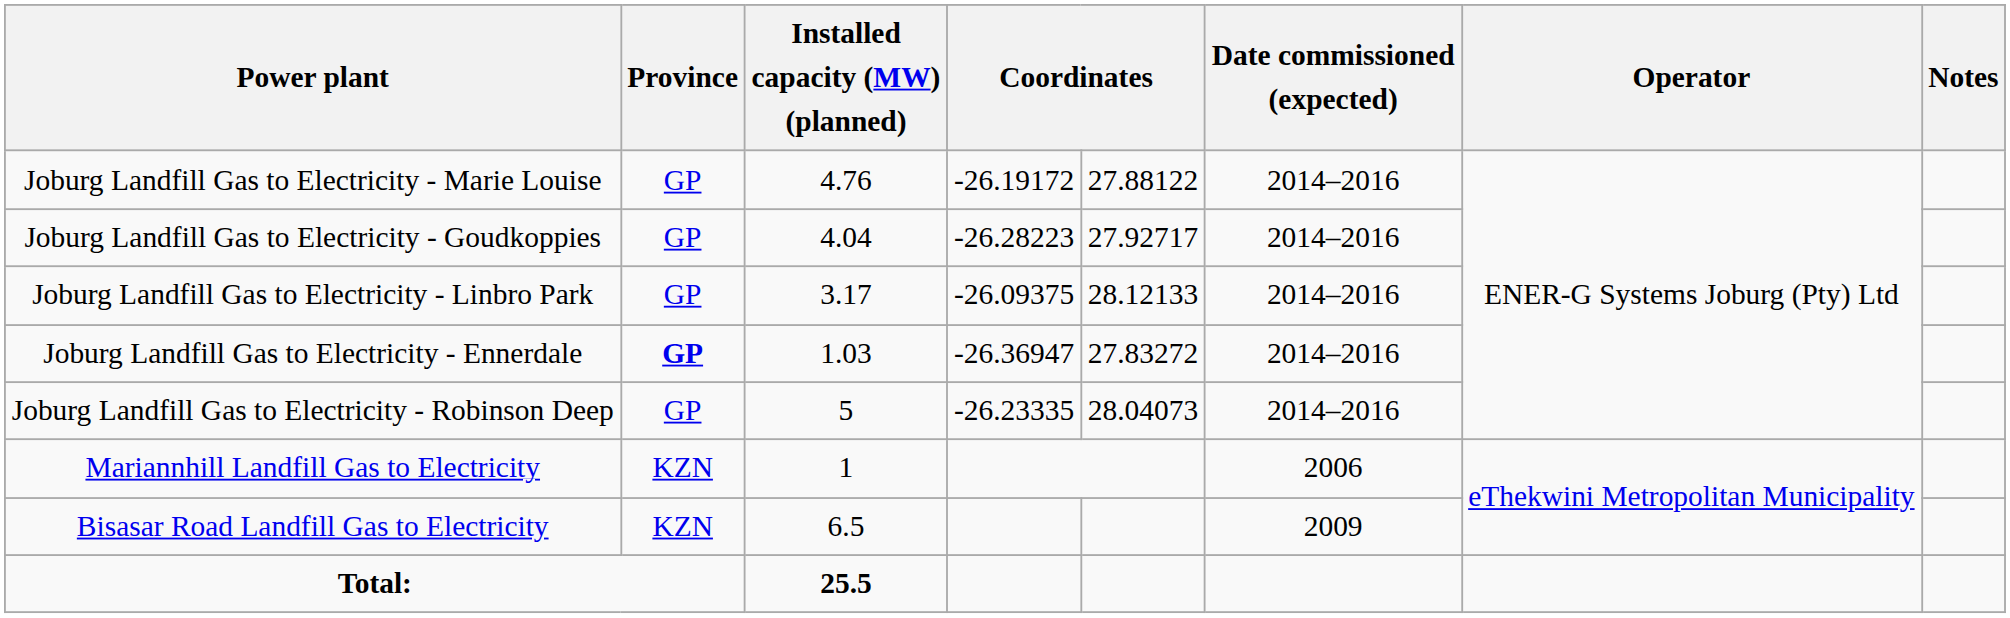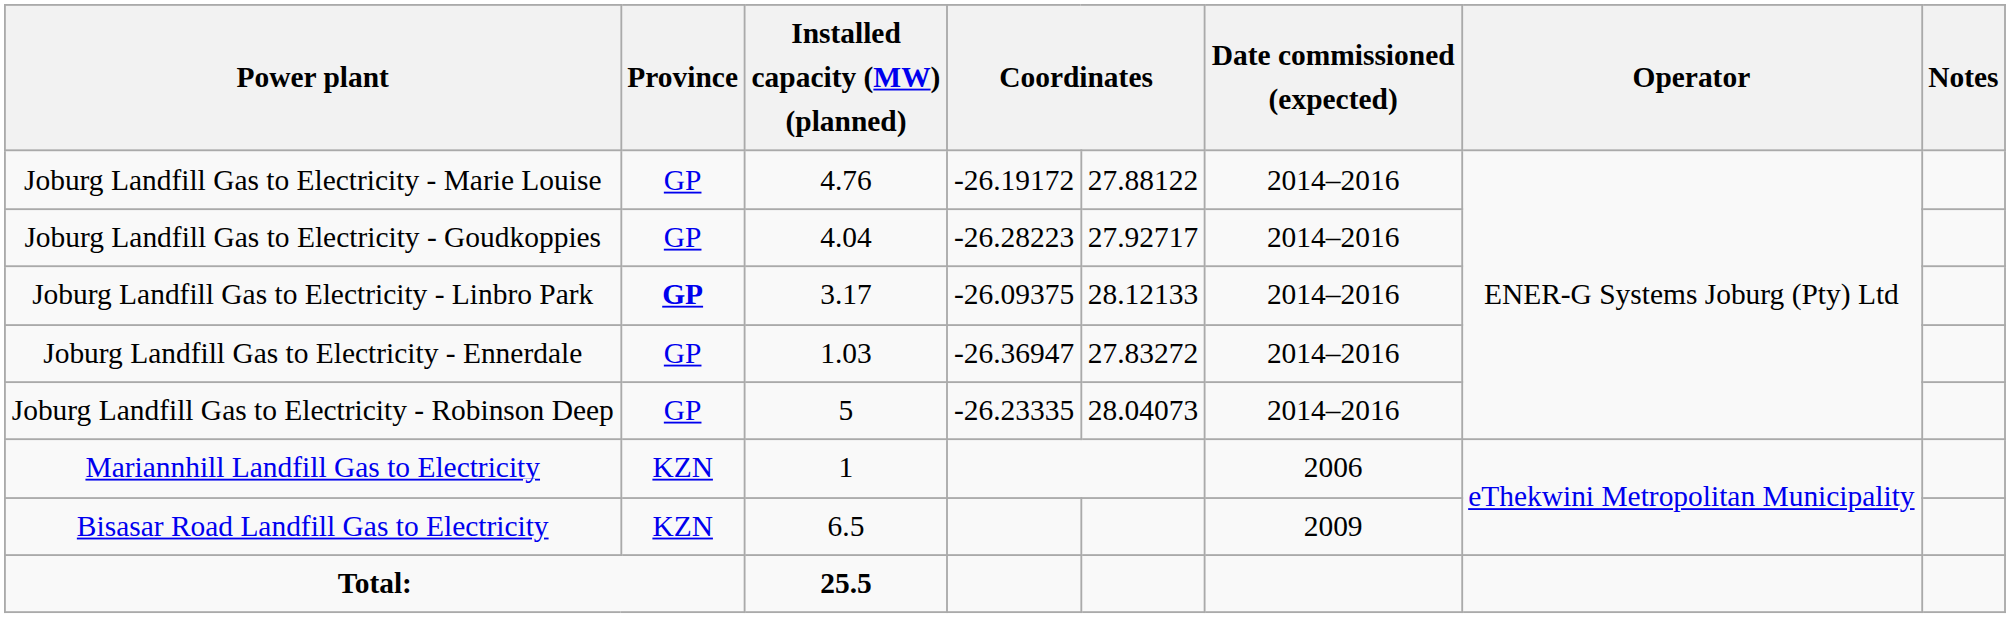(683, 294) normal -> (683, 294) bold
(683, 352) bold -> (683, 352) normal
